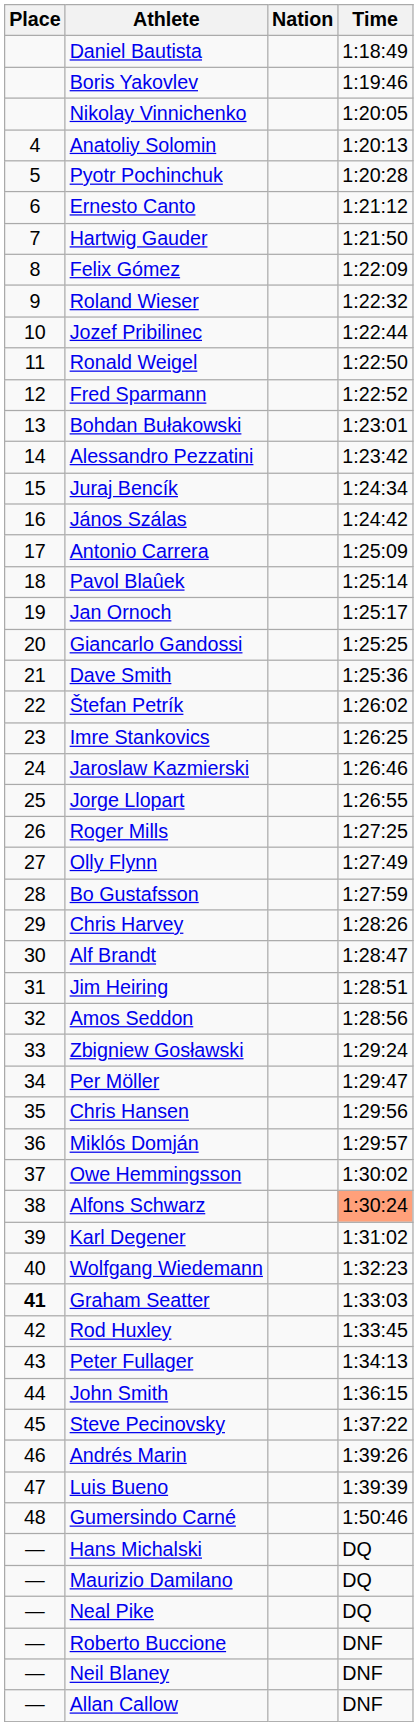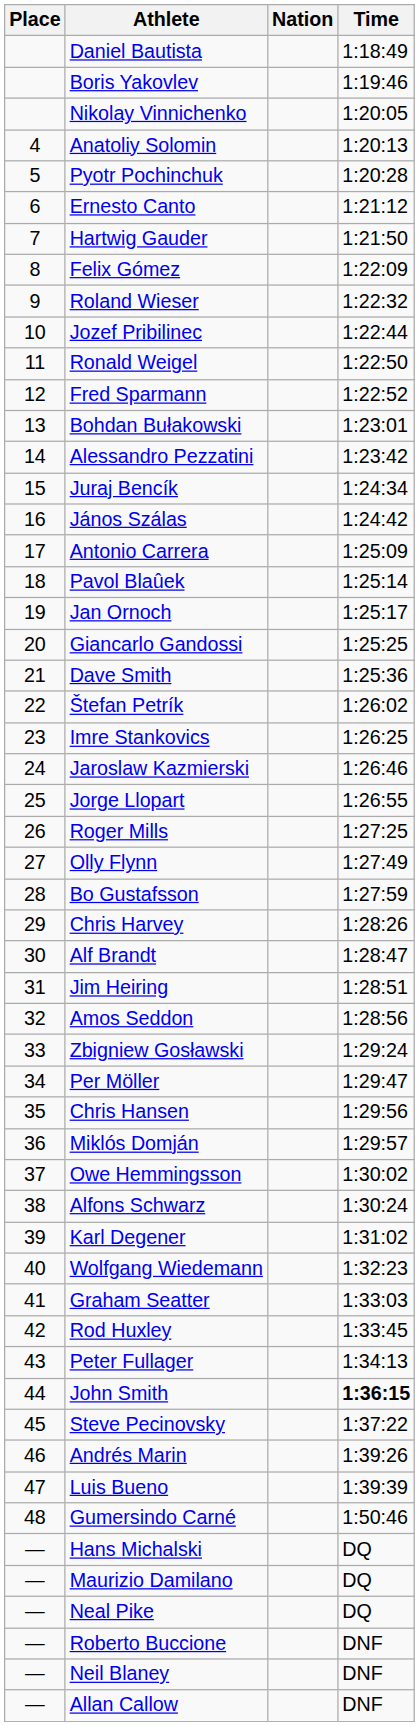(375, 1206) lightsalmon background -> (375, 1206) no background
(35, 1299) bold -> (35, 1299) normal
(375, 1393) normal -> (376, 1393) bold
